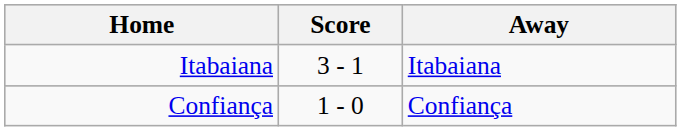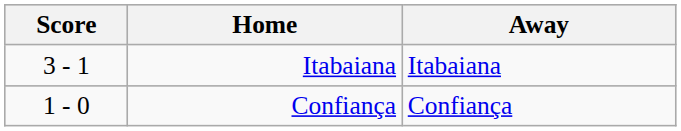columns swapped: (142, 24) <-> (340, 24)
